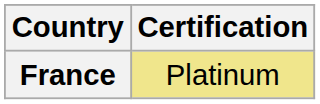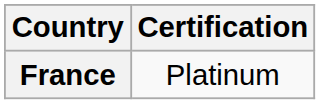(223, 74) khaki background -> (223, 74) no background
